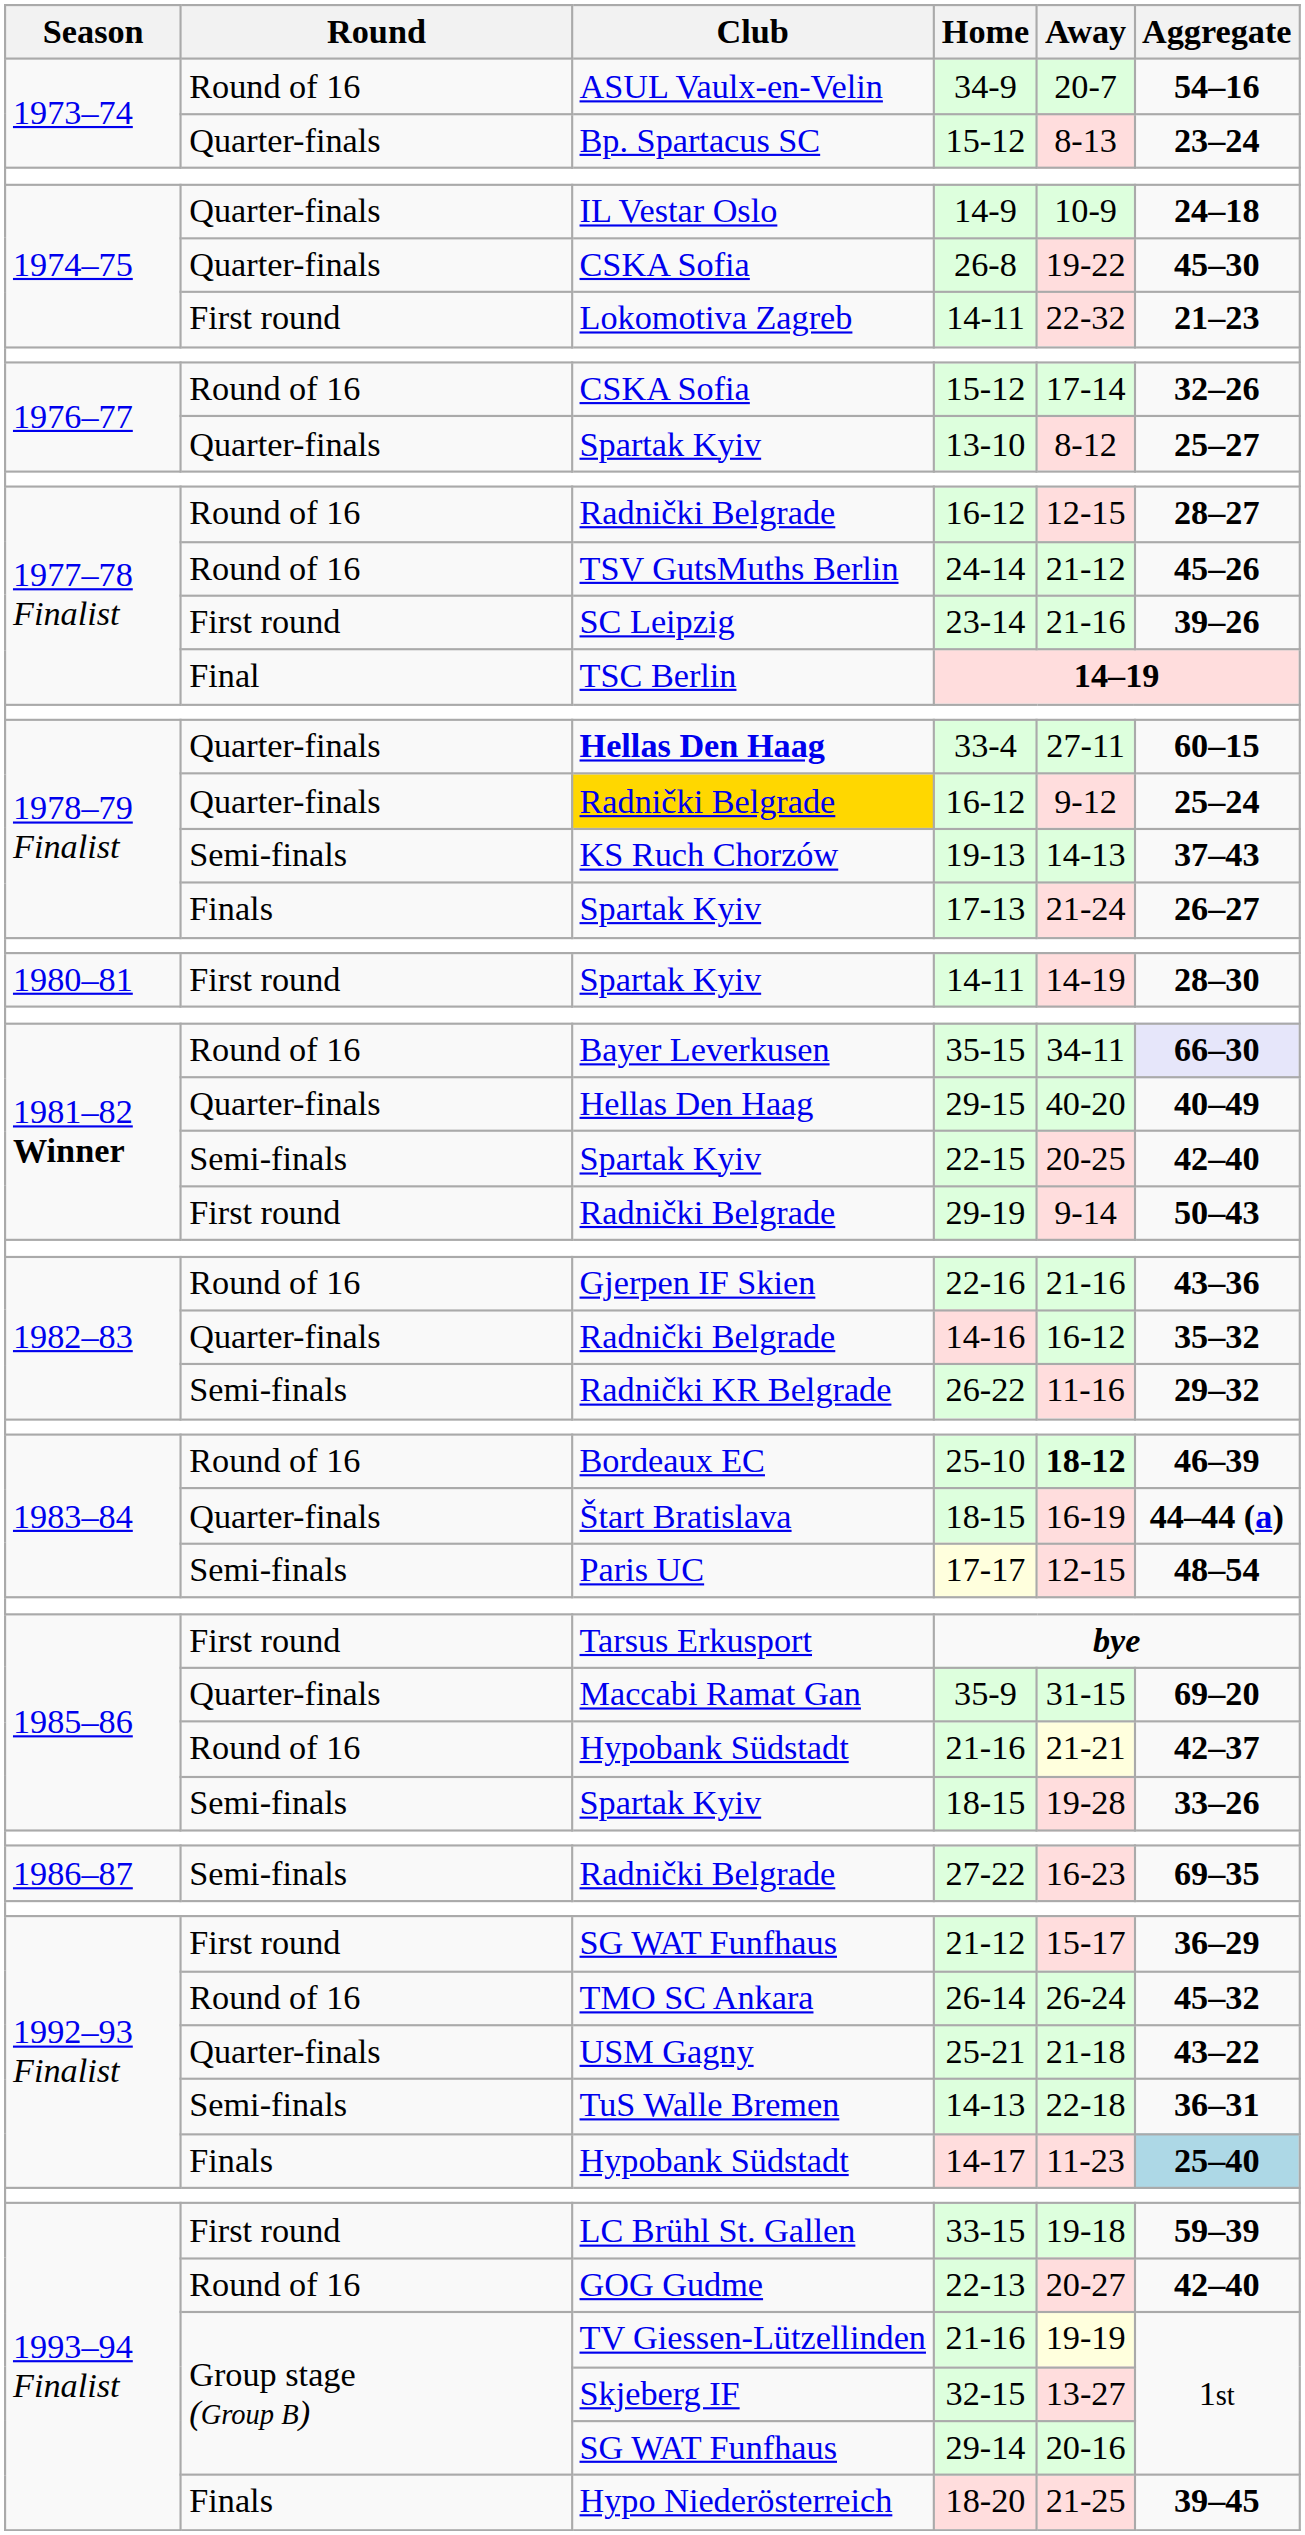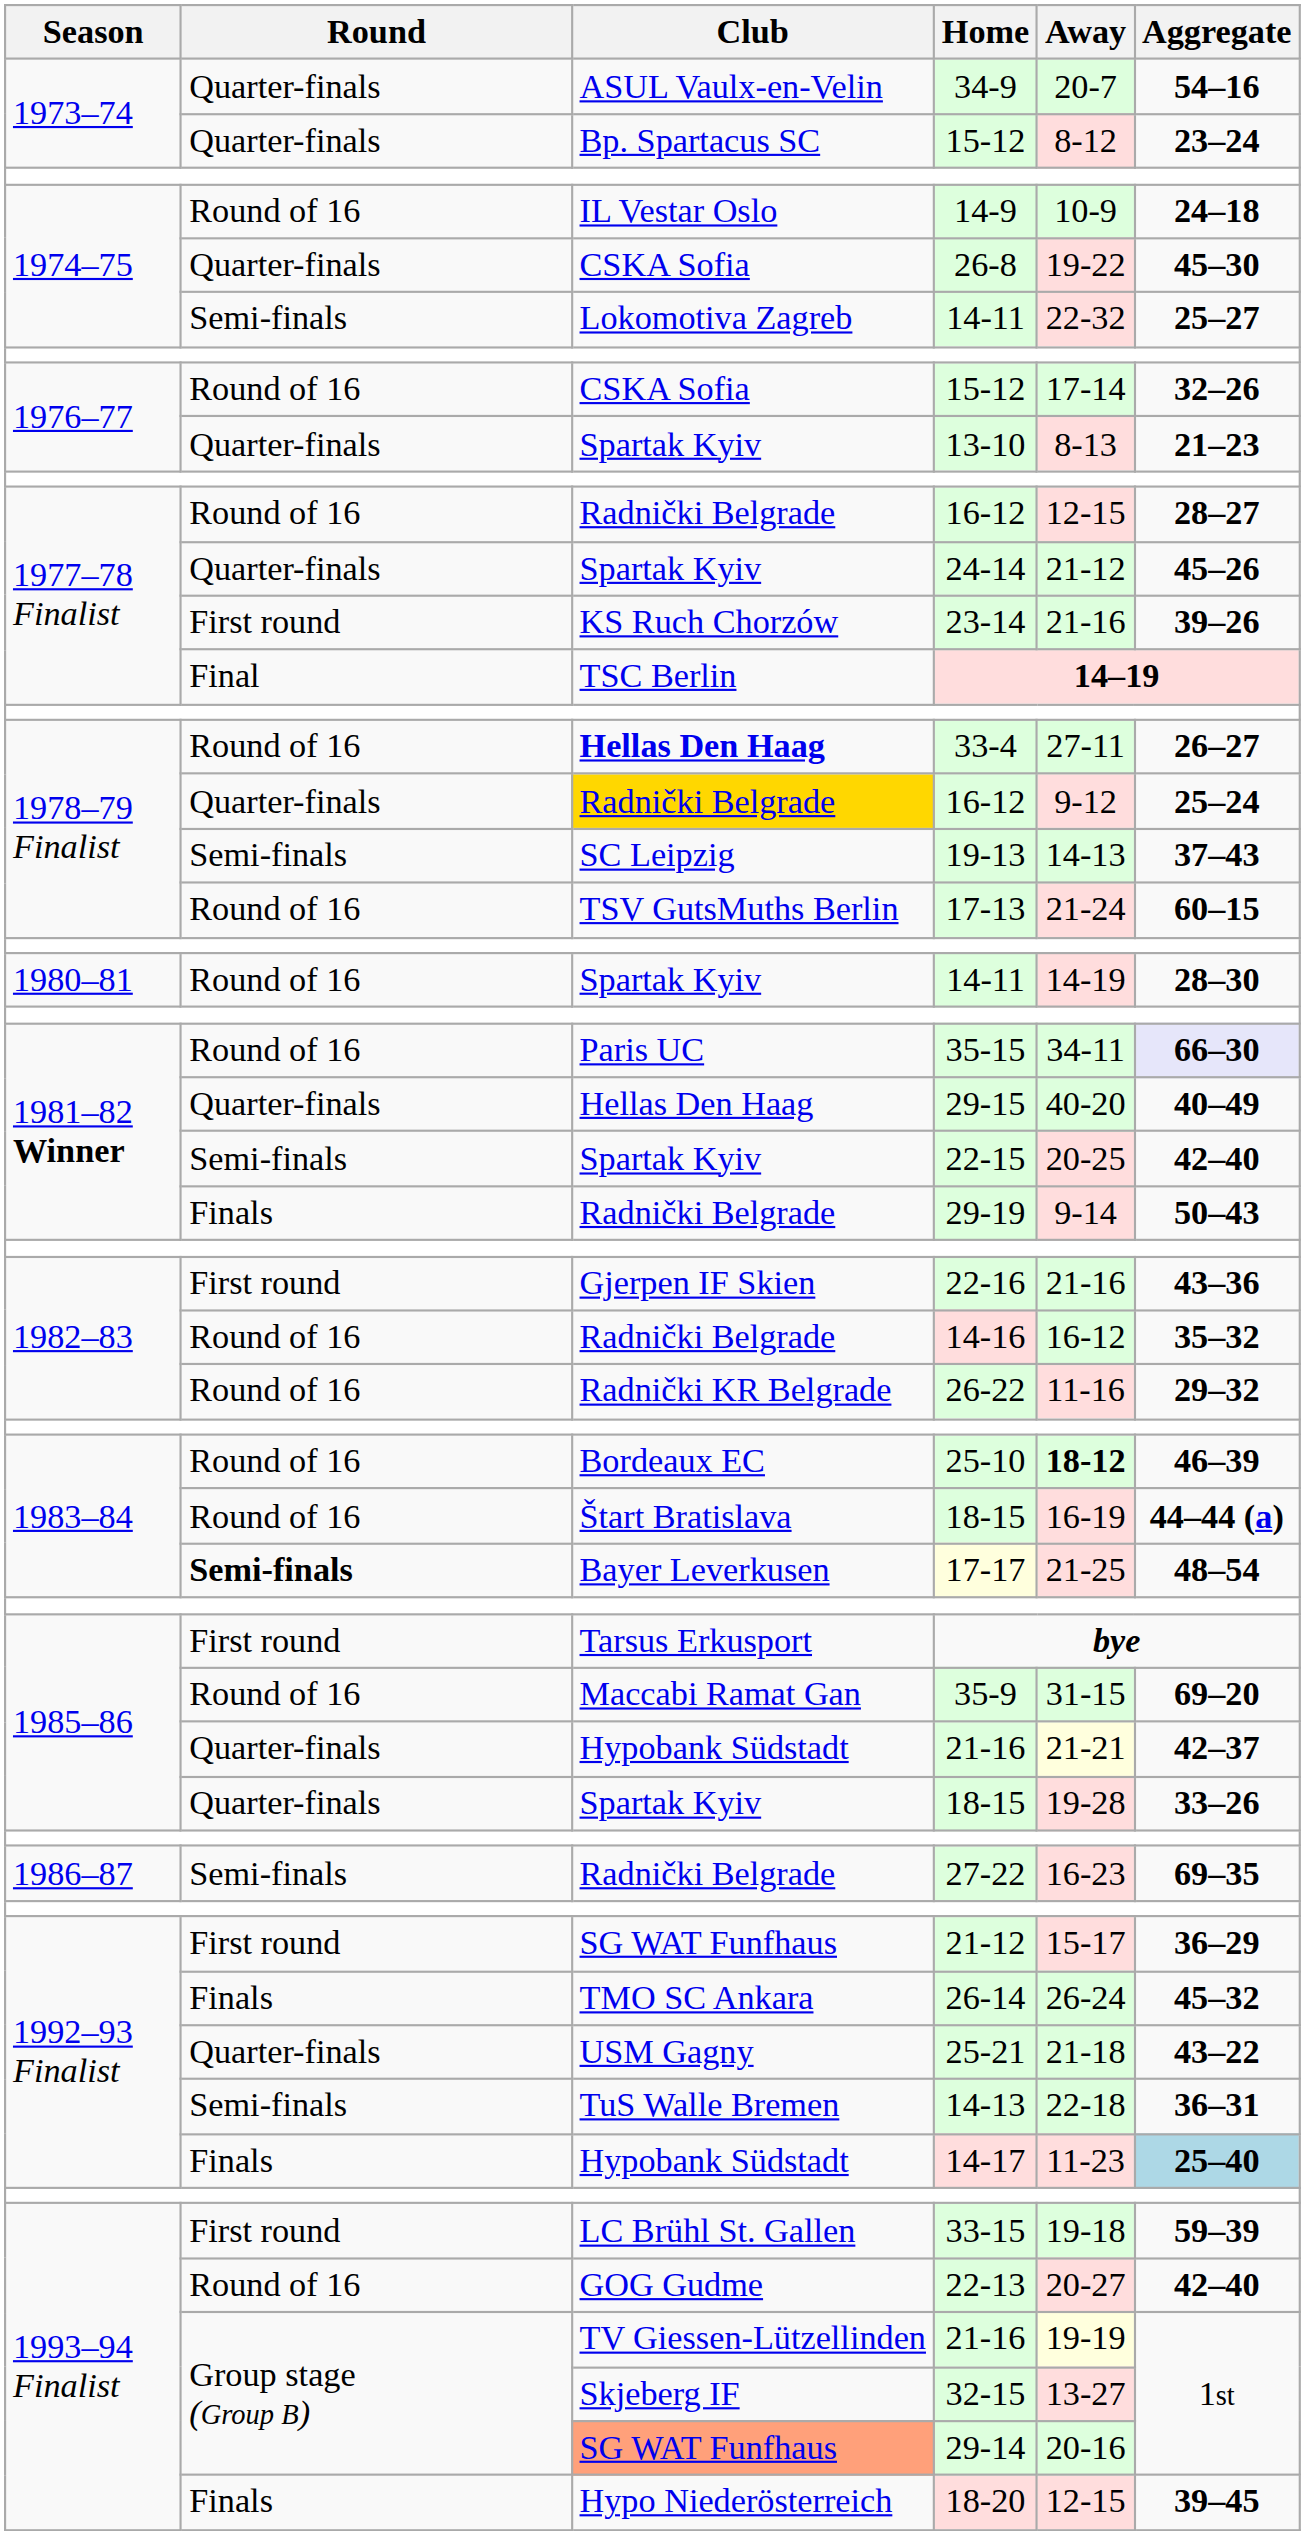(275, 85) Round of 16 -> (285, 85) Quarter-finals
(1086, 140) 8-13 -> (1086, 140) 8-12
(285, 210) Quarter-finals -> (275, 210) Round of 16
(265, 318) First round -> (268, 318) Semi-finals
(1217, 318) 21–23 -> (1217, 318) 25–27
(1086, 443) 8-12 -> (1086, 443) 8-13
(1217, 443) 25–27 -> (1217, 443) 21–23
(275, 567) Round of 16 -> (285, 567) Quarter-finals
(739, 567) TSV GutsMuths Berlin -> (670, 567) Spartak Kyiv
(657, 622) SC Leipzig -> (709, 622) KS Ruch Chorzów
(285, 746) Quarter-finals -> (275, 746) Round of 16
(1217, 746) 60–15 -> (1217, 746) 26–27
(709, 855) KS Ruch Chorzów -> (657, 855) SC Leipzig
(231, 909) Finals -> (275, 909) Round of 16
(670, 909) Spartak Kyiv -> (739, 909) TSV GutsMuths Berlin
(1217, 909) 26–27 -> (1217, 909) 60–15
(265, 979) First round -> (275, 979) Round of 16
(705, 1049) Bayer Leverkusen -> (642, 1049) Paris UC
(265, 1212) First round -> (231, 1212) Finals
(275, 1282) Round of 16 -> (265, 1282) First round
(285, 1336) Quarter-finals -> (275, 1336) Round of 16
(268, 1391) Semi-finals -> (275, 1391) Round of 16
(285, 1515) Quarter-finals -> (275, 1515) Round of 16
(268, 1569) normal -> (271, 1569) bold
(642, 1569) Paris UC -> (705, 1569) Bayer Leverkusen
(1086, 1569) 12-15 -> (1086, 1569) 21-25
(285, 1694) Quarter-finals -> (275, 1694) Round of 16
(275, 1748) Round of 16 -> (285, 1748) Quarter-finals
(268, 1802) Semi-finals -> (285, 1802) Quarter-finals
(275, 1997) Round of 16 -> (231, 1997) Finals
(708, 2447) no background -> (708, 2447) lightsalmon background
(1086, 2501) 21-25 -> (1086, 2501) 12-15
